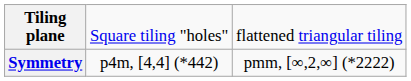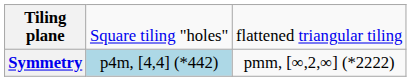(159, 62) no background -> (159, 62) lightblue background
